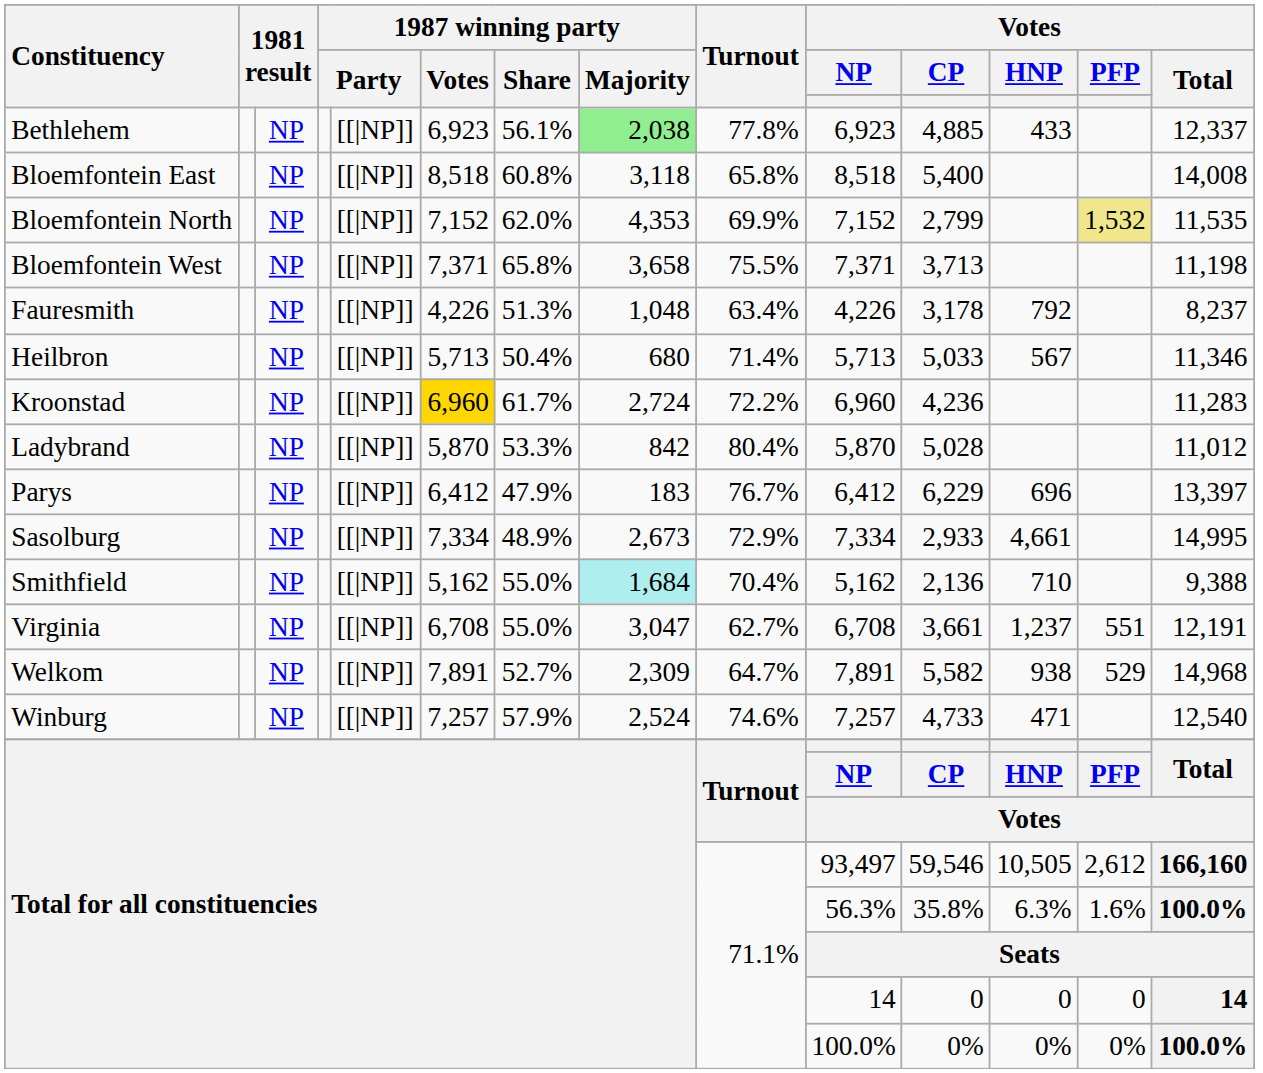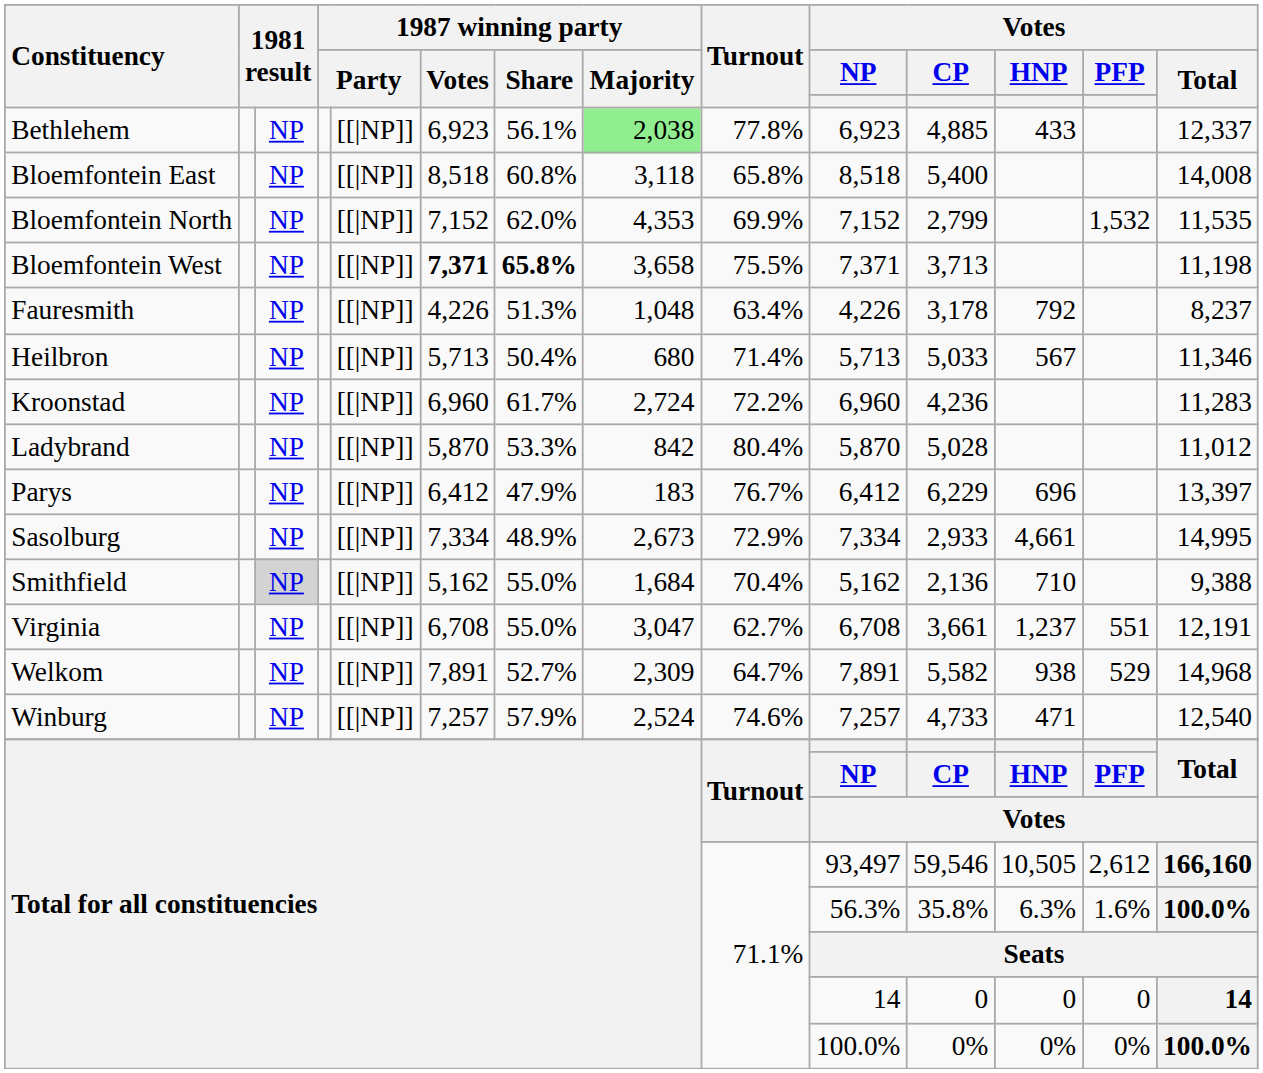(1115, 220) khaki background -> (1120, 220) no background
(458, 265) normal -> (458, 265) bold
(537, 265) normal -> (539, 265) bold
(458, 400) gold background -> (458, 400) no background
(286, 581) no background -> (286, 581) lightgrey background
(659, 581) paleturquoise background -> (664, 581) no background
